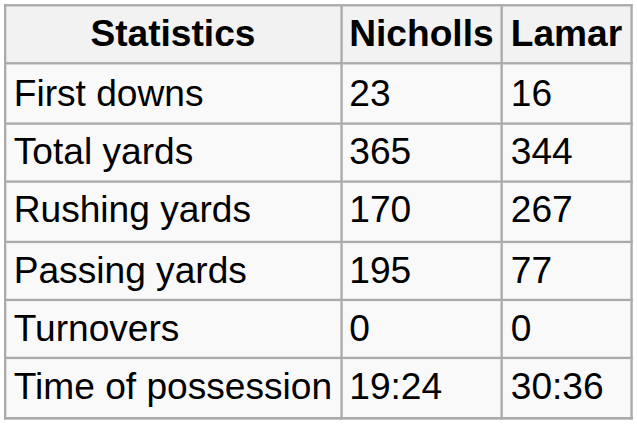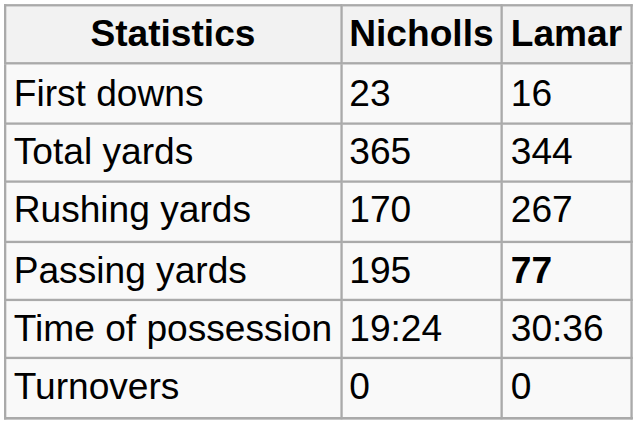(531, 269) normal -> (531, 269) bold
rows swapped: (97, 328) <-> (173, 387)
